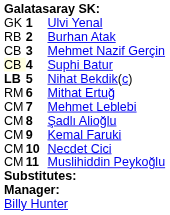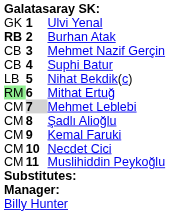(13, 37) normal -> (13, 37) bold
(13, 65) lightyellow background -> (13, 65) no background
(12, 79) bold -> (12, 79) normal
(14, 92) no background -> (14, 92) lightgreen background
(29, 106) no background -> (29, 106) lightgrey background
